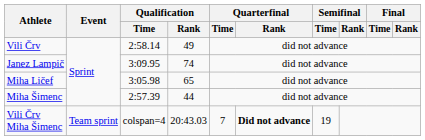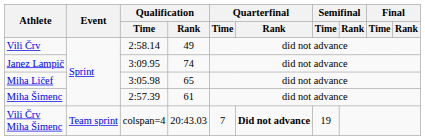(189, 98) 44 -> (189, 98) 61
